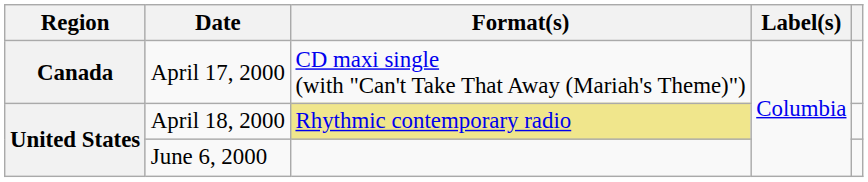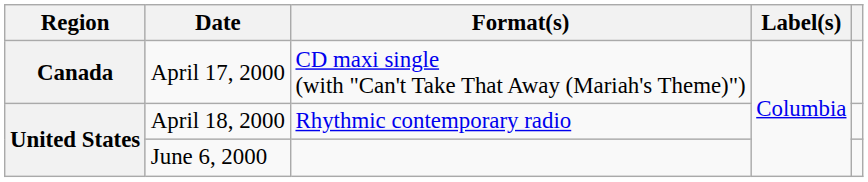(433, 120) khaki background -> (433, 120) no background
